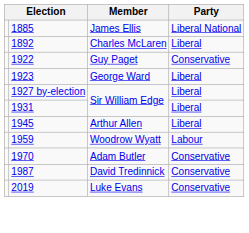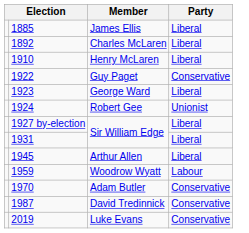(206, 28) Liberal National -> (186, 28) Liberal
+ row: (22, 60)
+ row: (22, 108)
